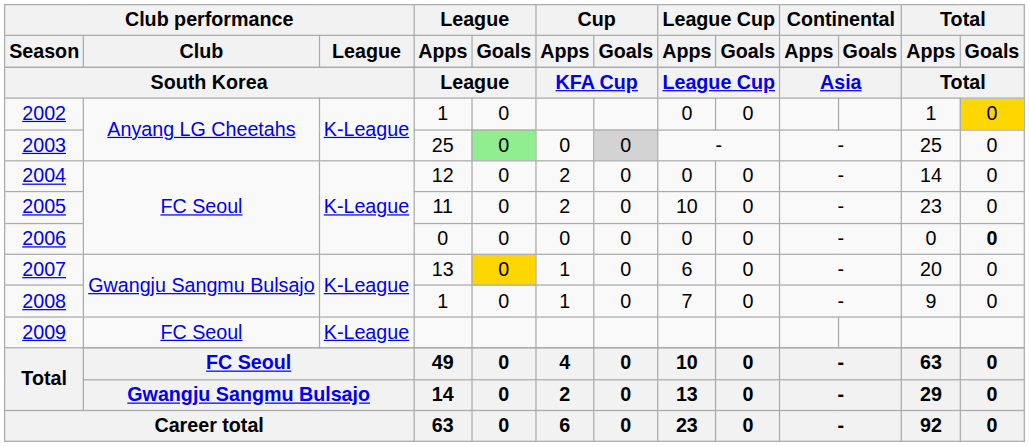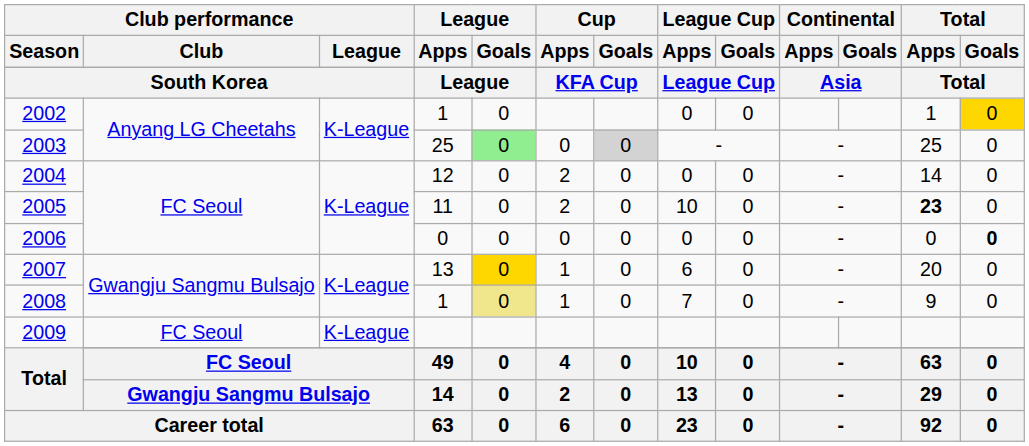(931, 207) normal -> (931, 207) bold
(504, 301) no background -> (504, 301) khaki background
